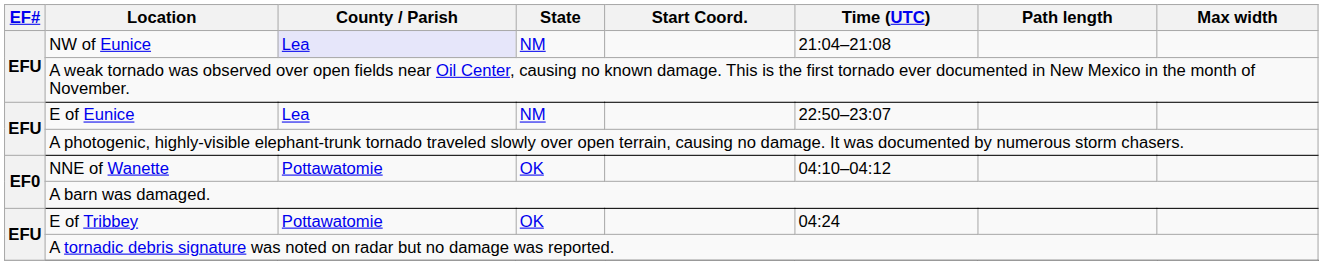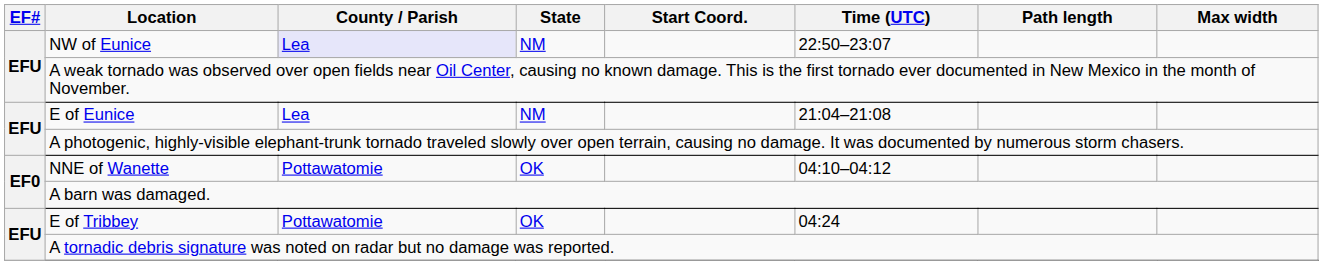(845, 44) 21:04–21:08 -> (845, 44) 22:50–23:07
(845, 115) 22:50–23:07 -> (845, 115) 21:04–21:08
